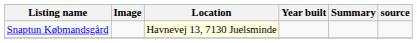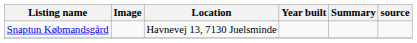(212, 29) lightyellow background -> (212, 29) no background
